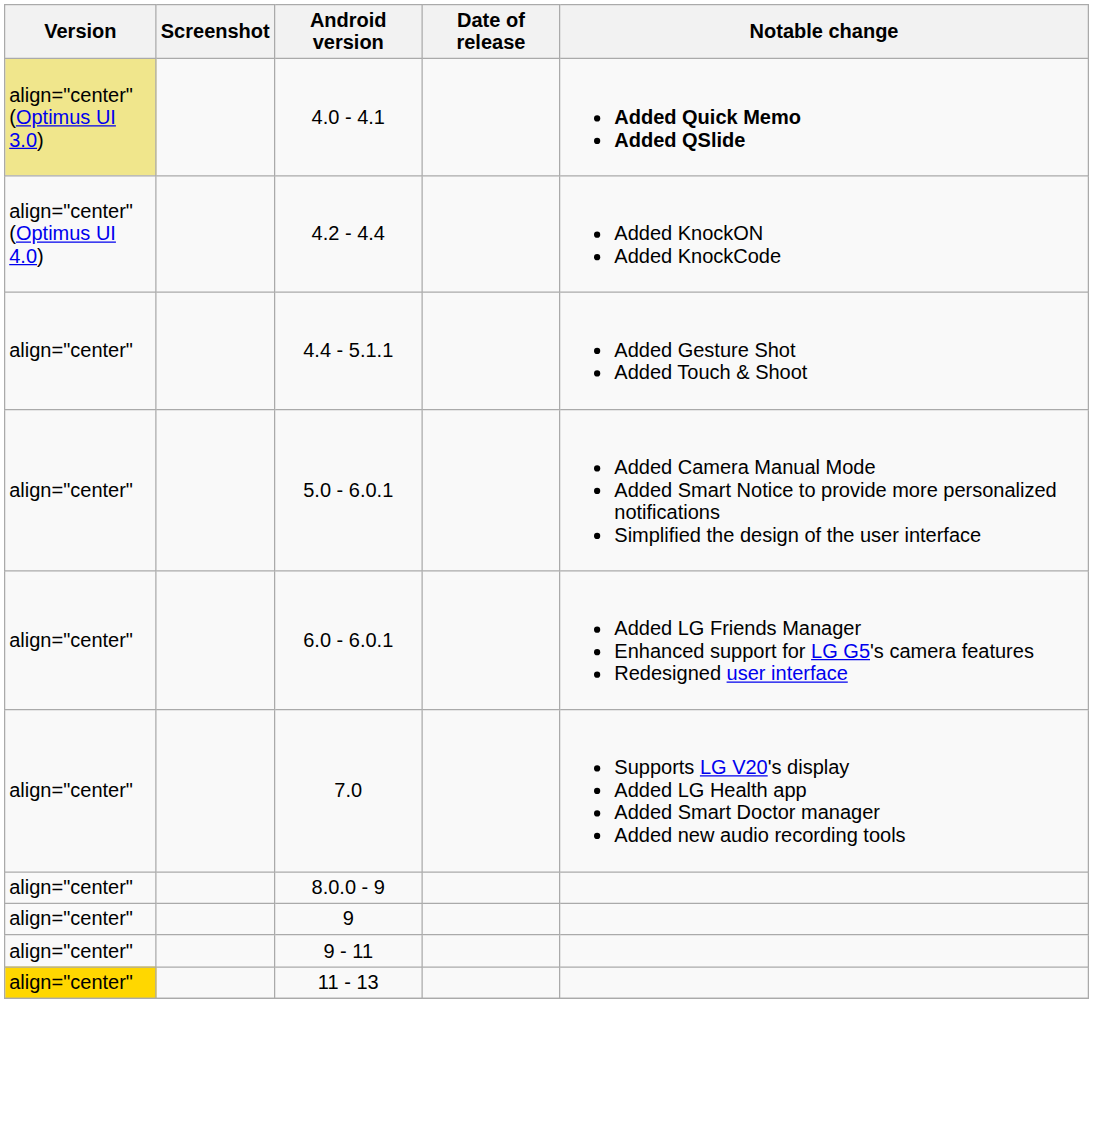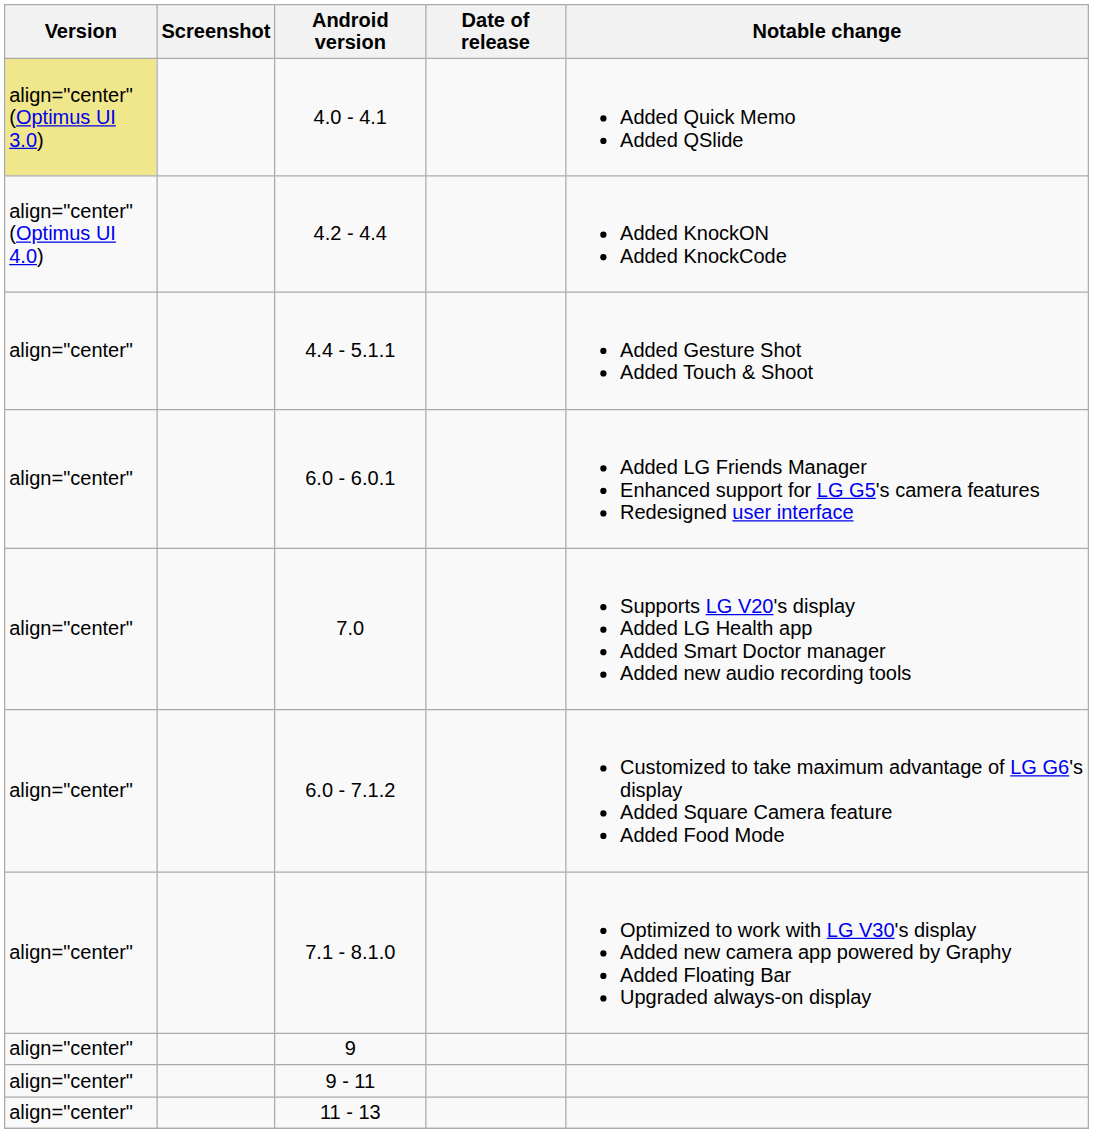(824, 128) bold -> (827, 128) normal
- row: (348, 489)
+ row: (350, 790)
+ row: (350, 952)
- row: (348, 887)
(71, 982) gold background -> (71, 1112) no background
